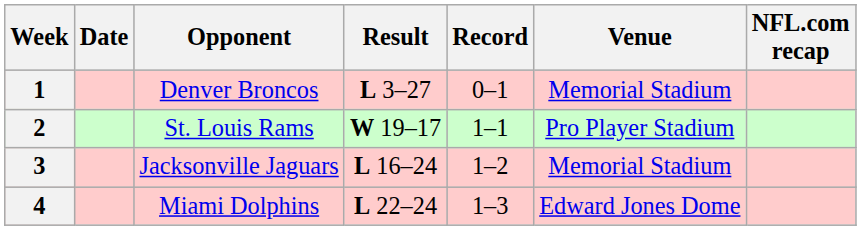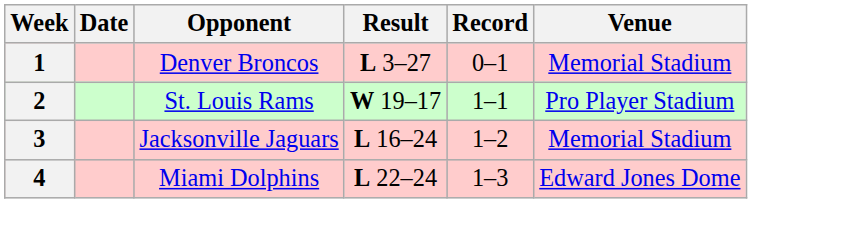- column: (801, 37)
